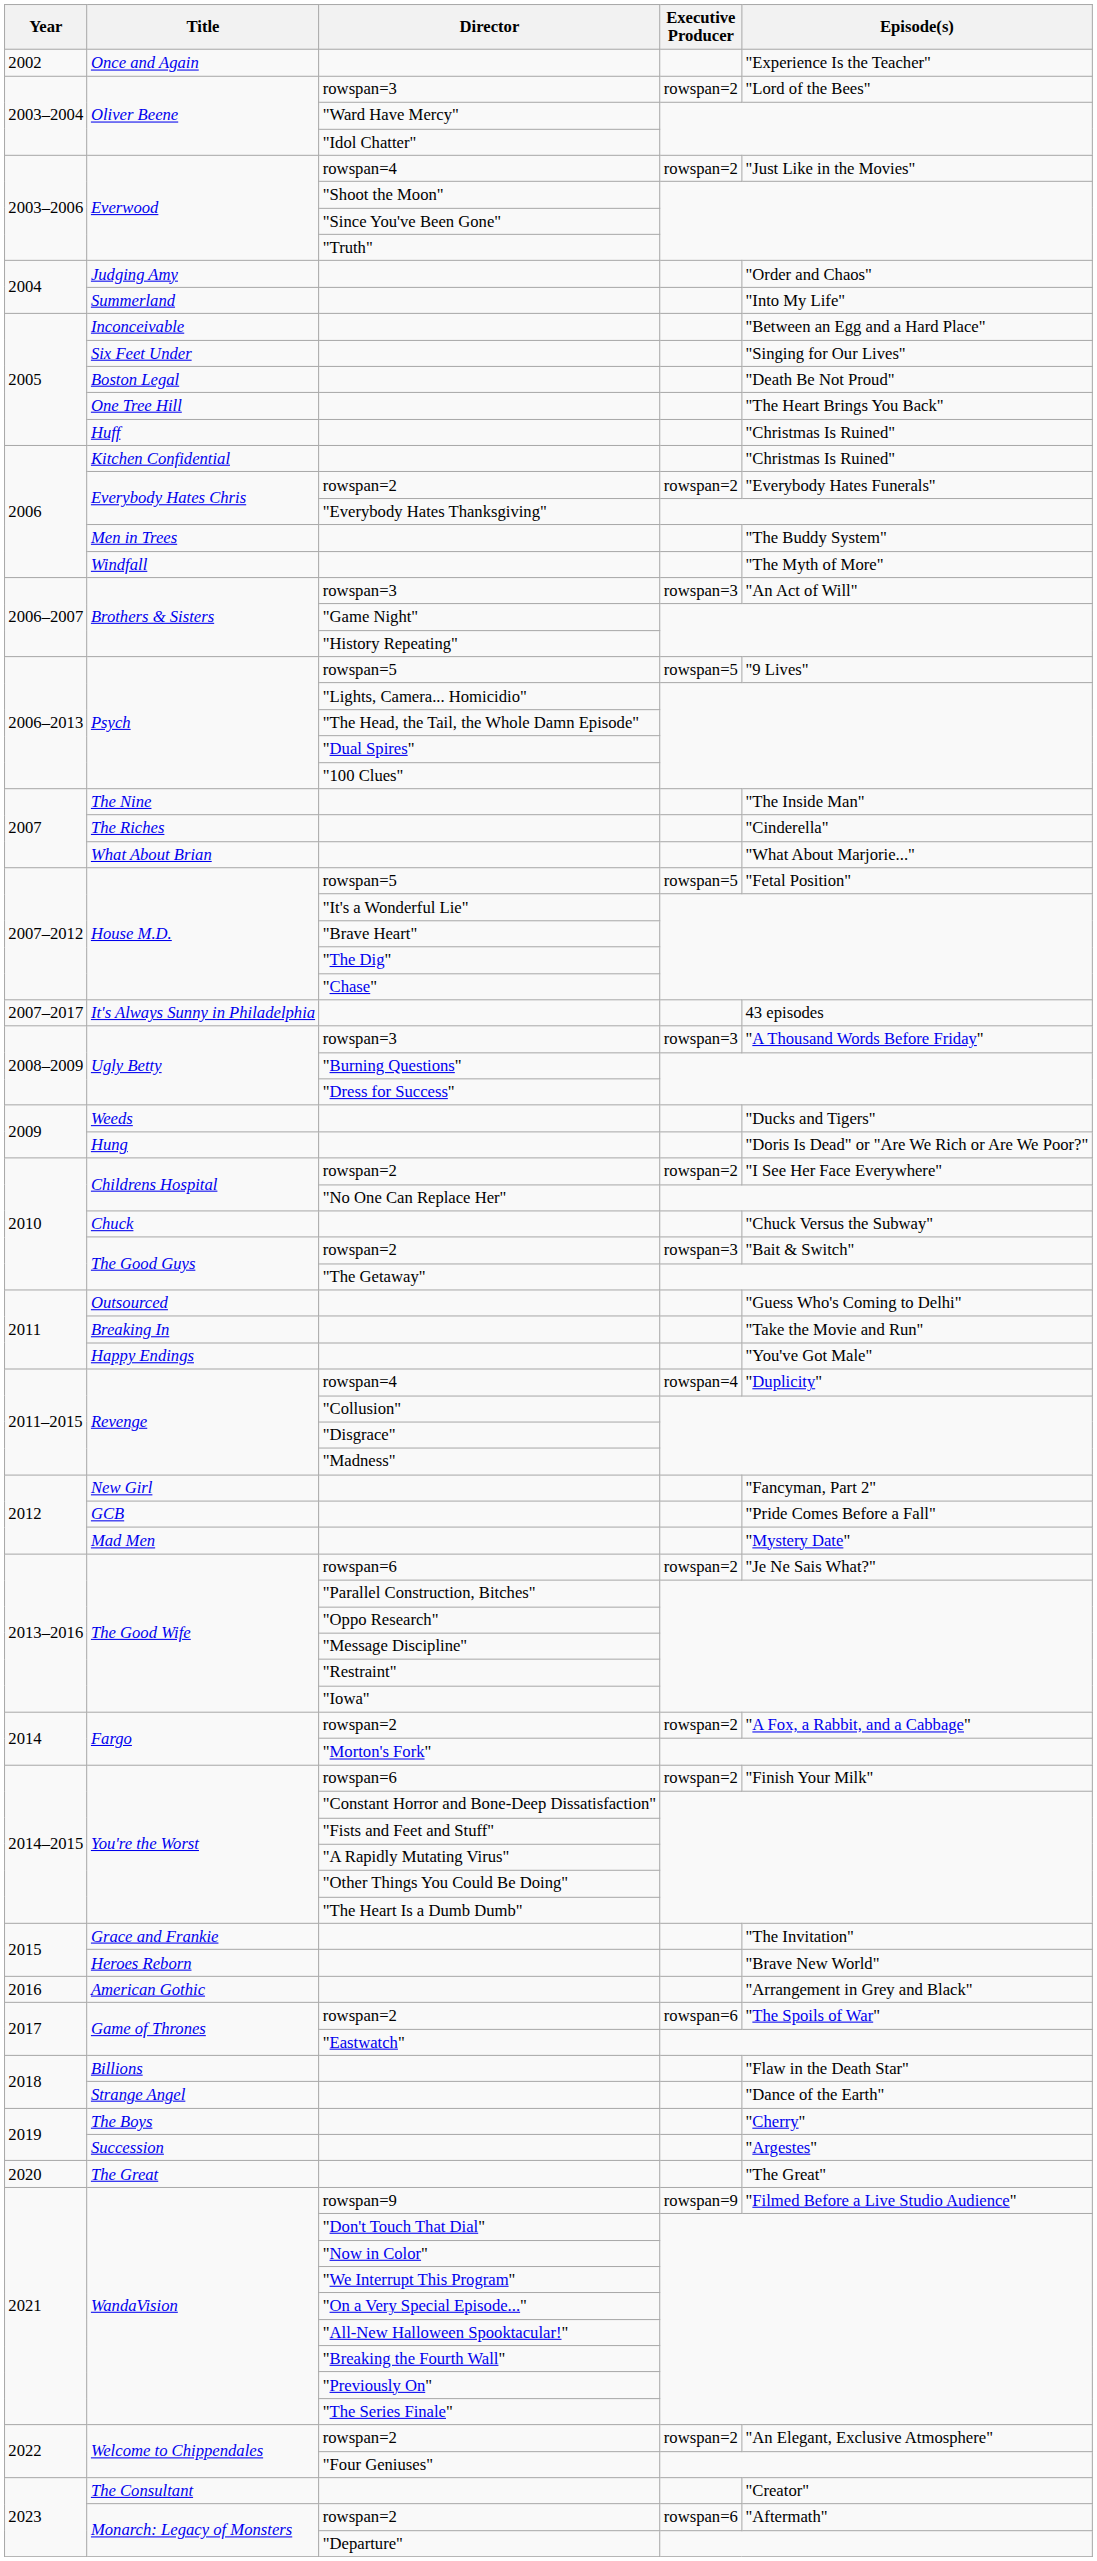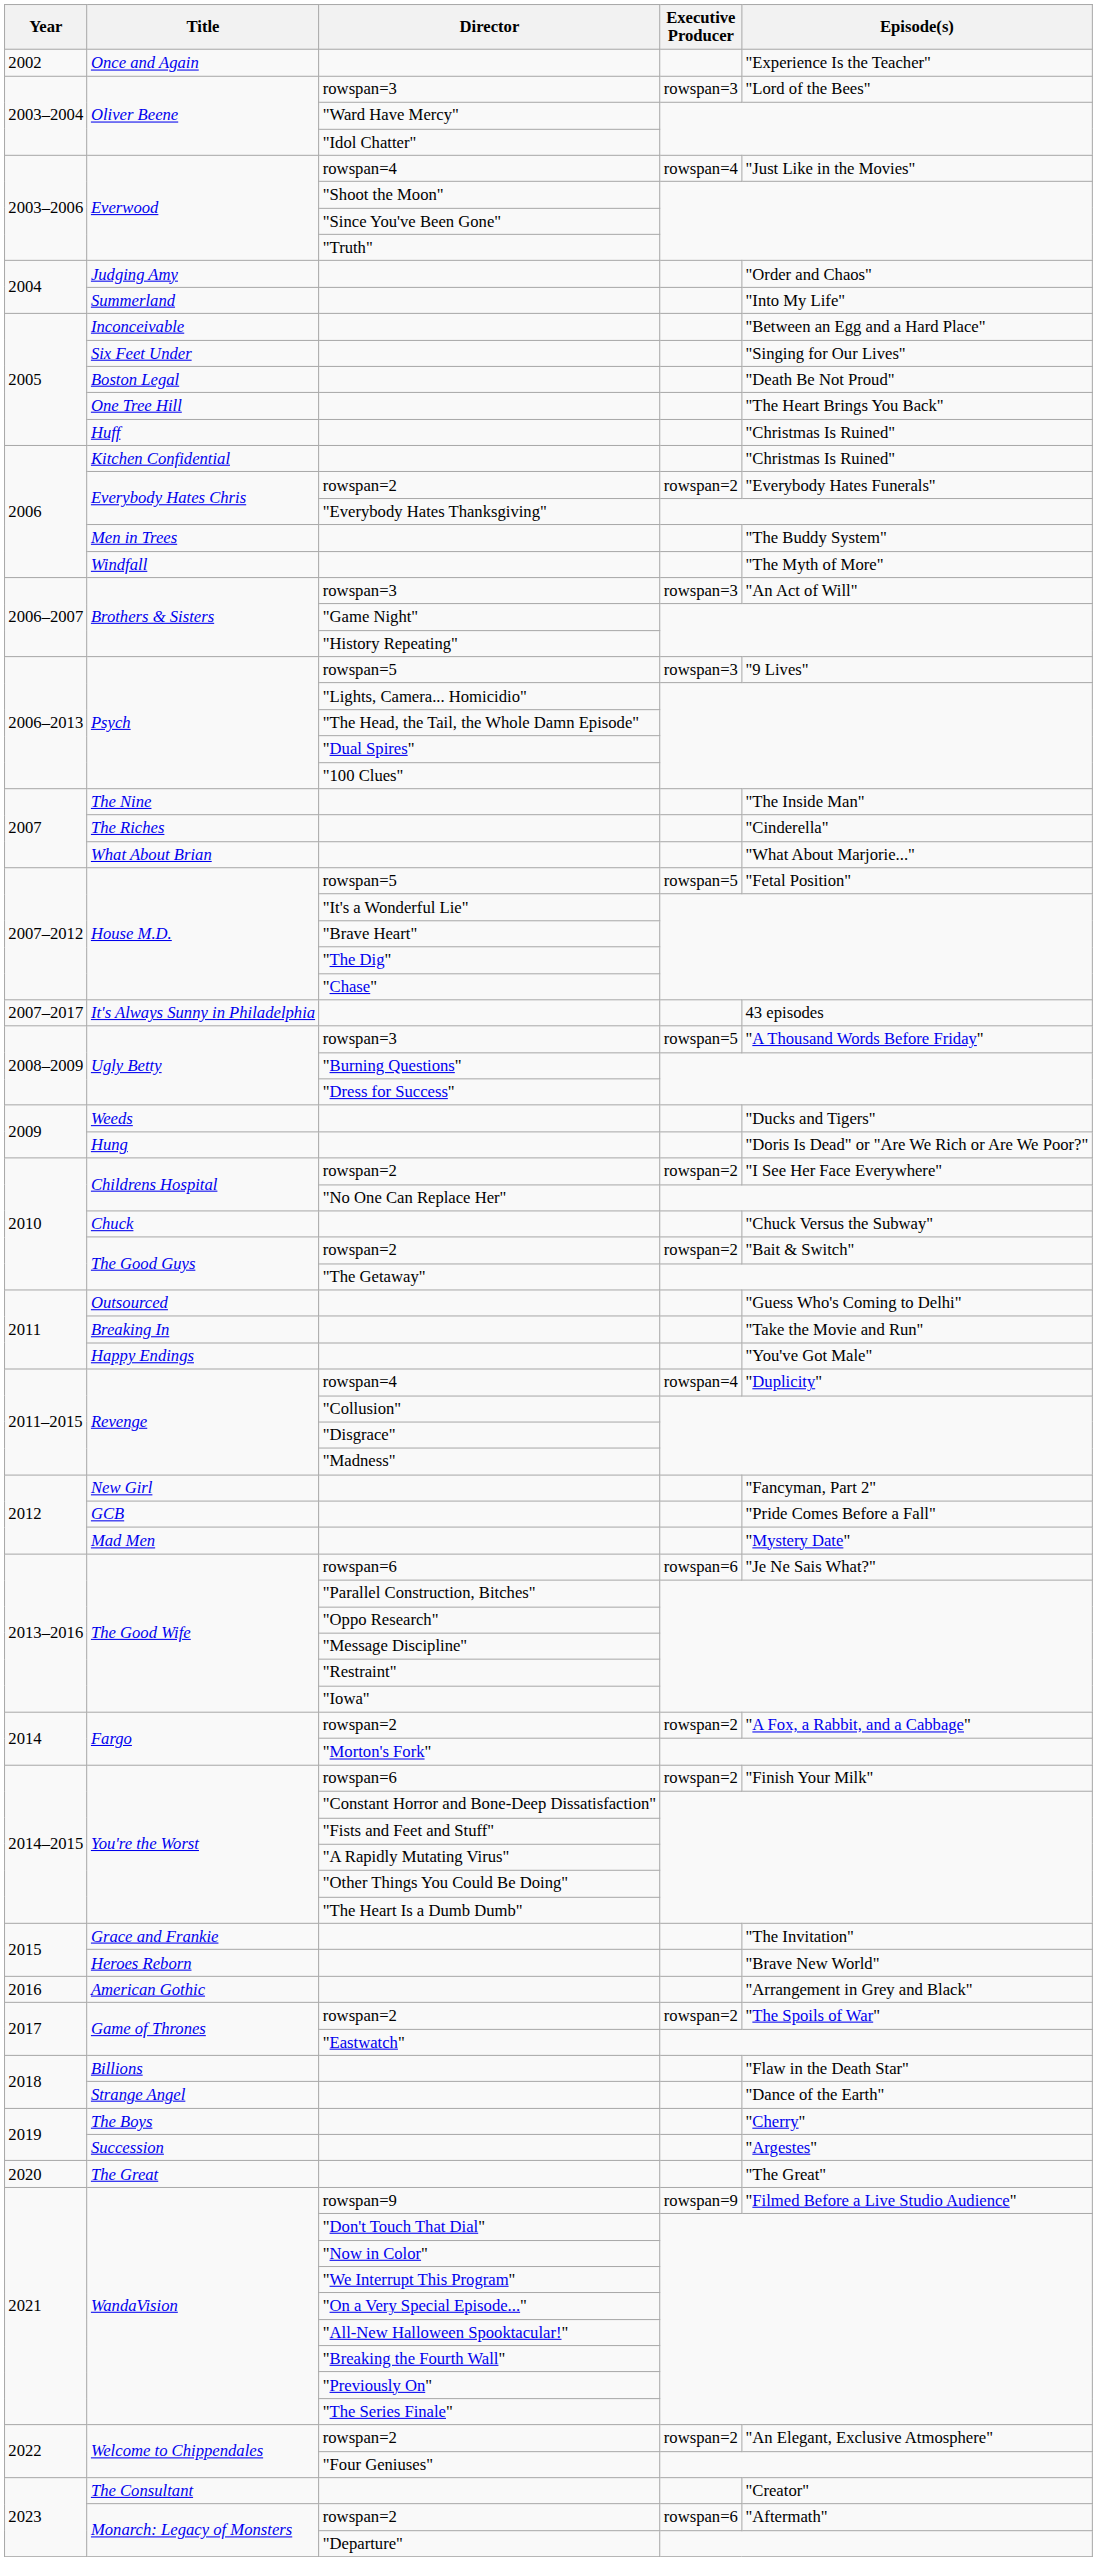(701, 89) rowspan=2 -> (701, 89) rowspan=3
(701, 168) rowspan=2 -> (701, 168) rowspan=4
(701, 669) rowspan=5 -> (701, 669) rowspan=3
(701, 1039) rowspan=3 -> (701, 1039) rowspan=5
(701, 1250) rowspan=3 -> (701, 1250) rowspan=2
(701, 1567) rowspan=2 -> (701, 1567) rowspan=6
(701, 2015) rowspan=6 -> (701, 2015) rowspan=2
